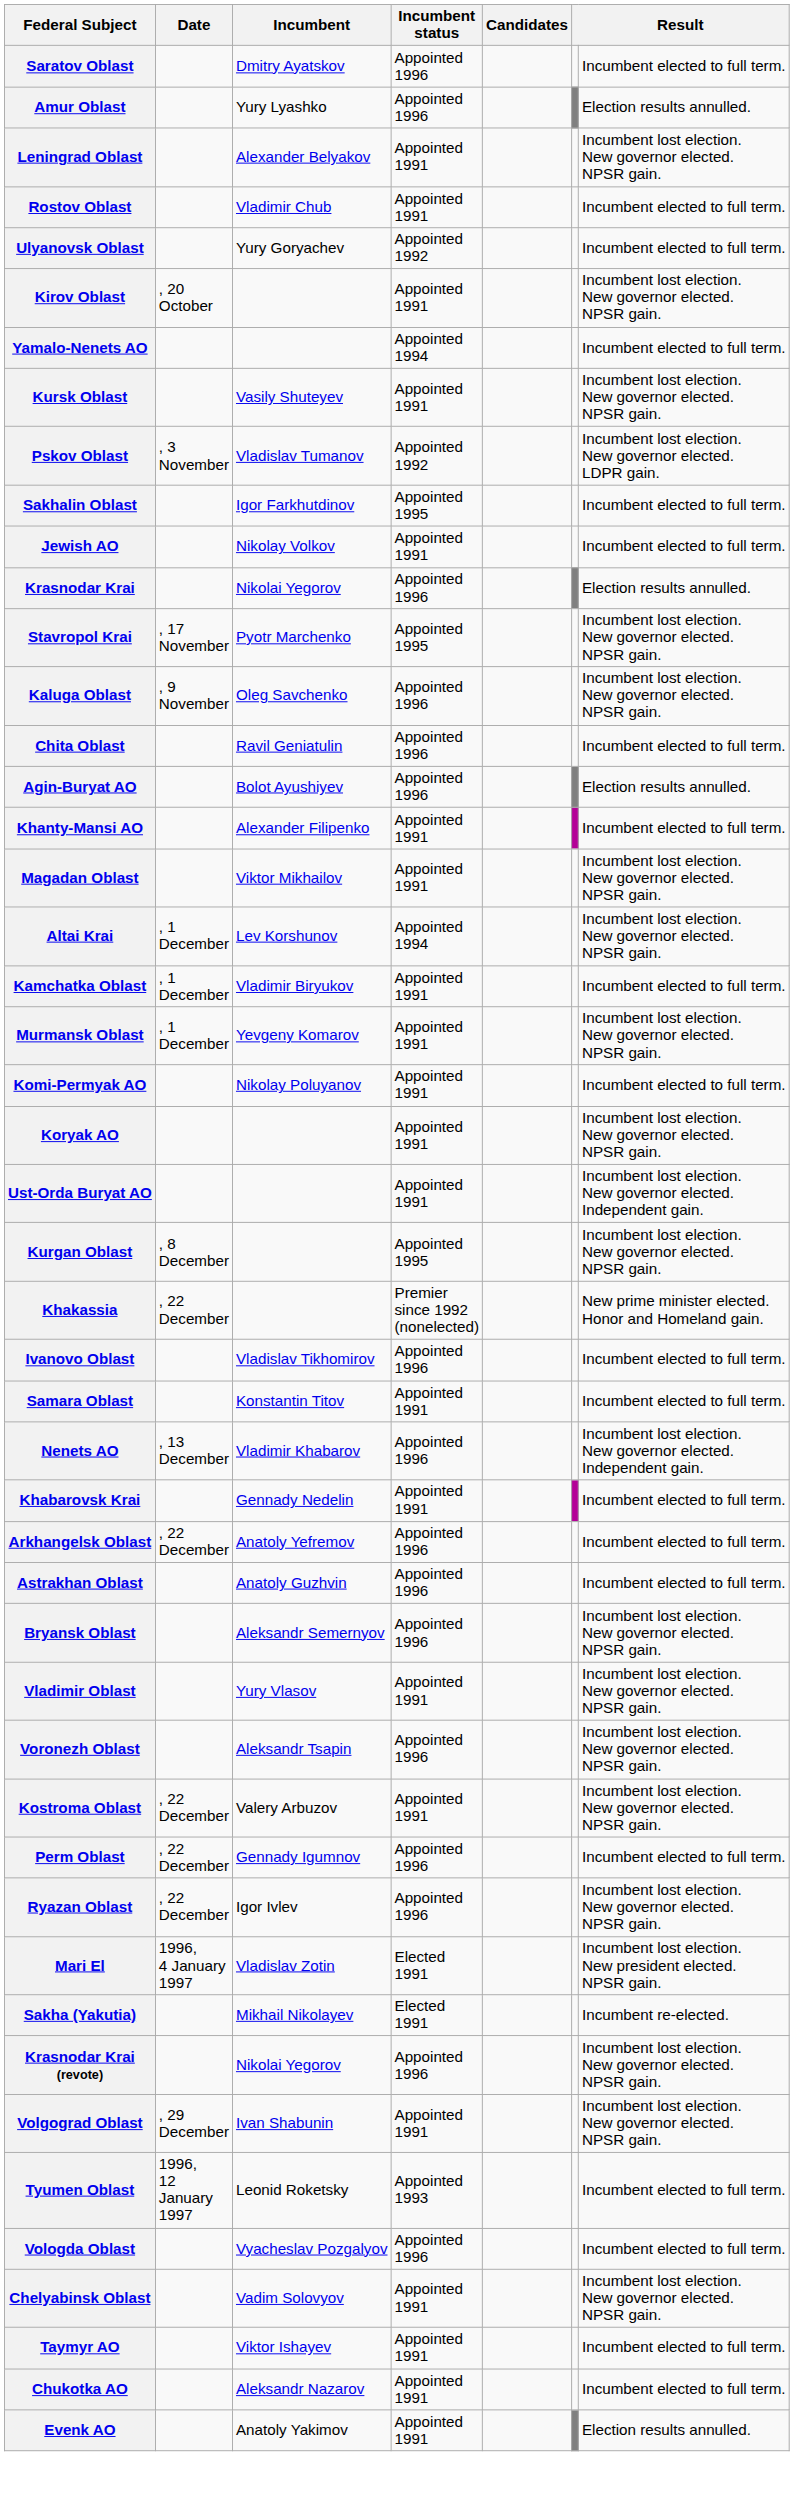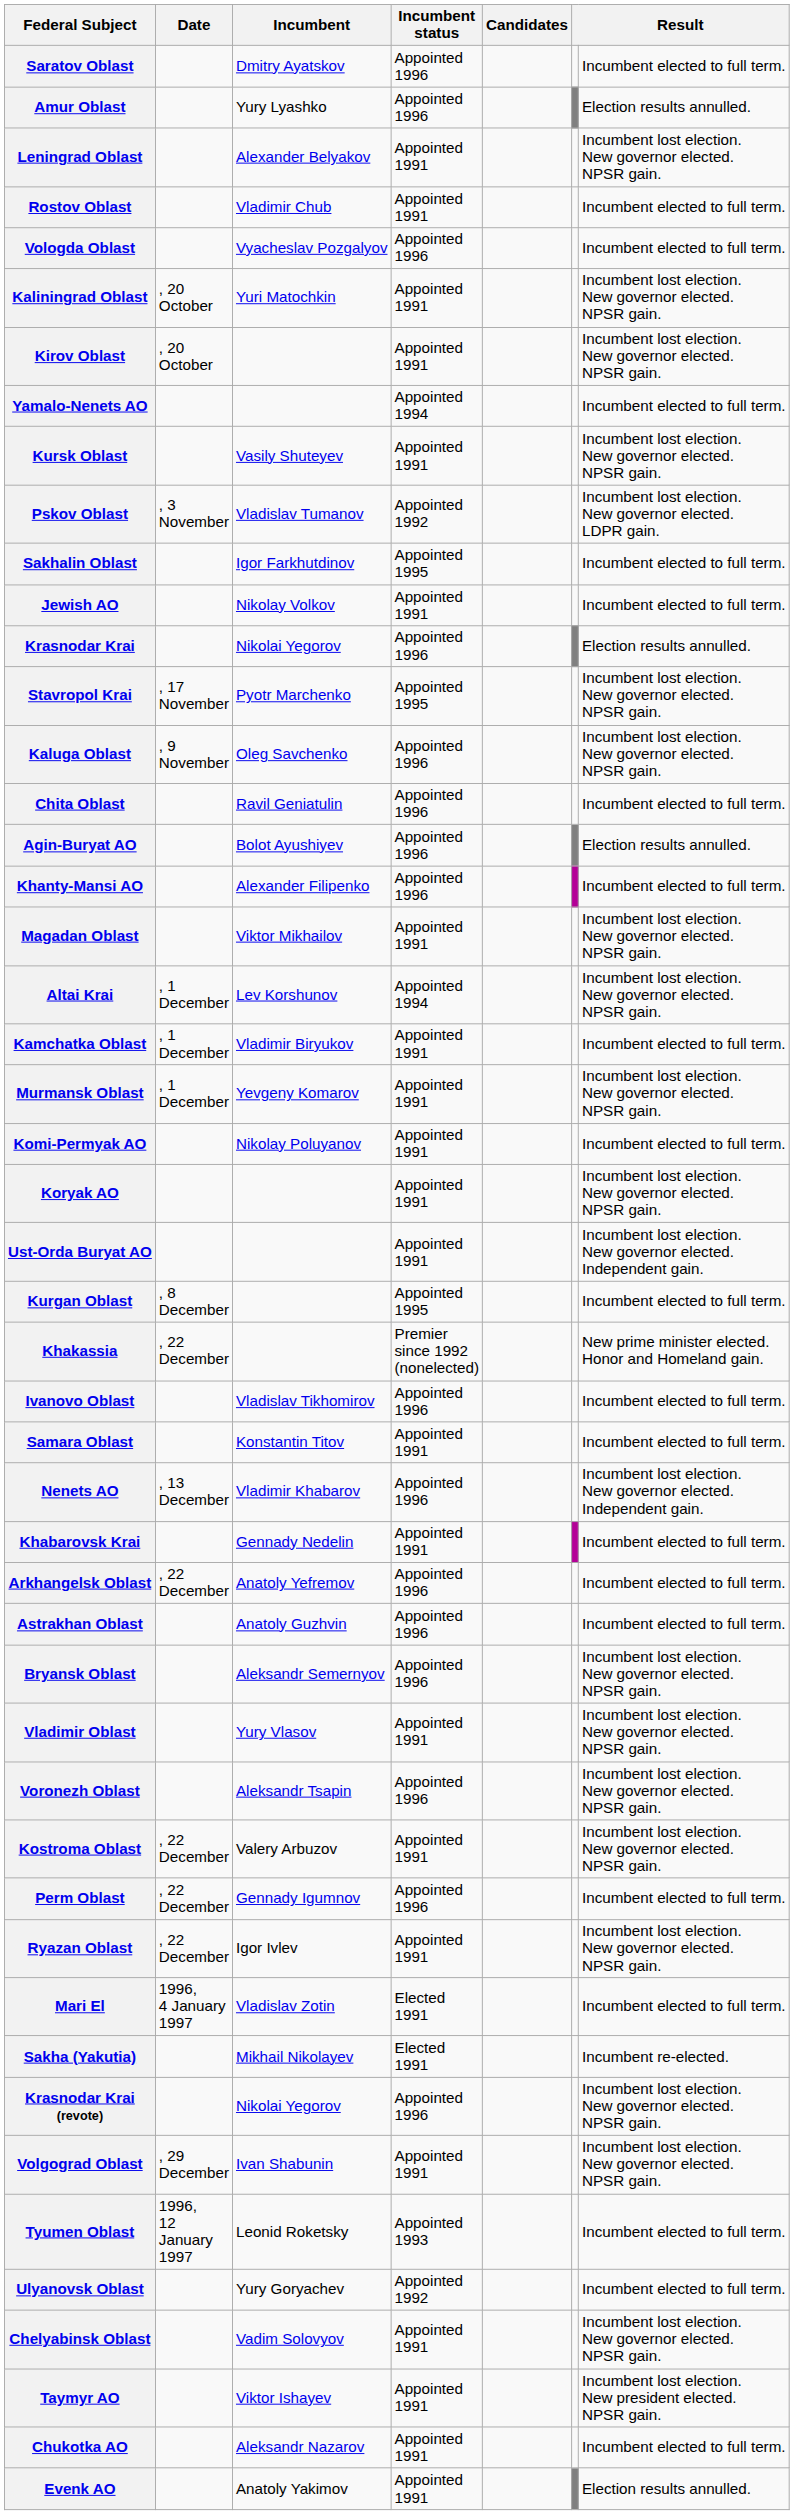rows swapped: (80, 2248) <-> (80, 248)
+ row: (80, 297)
(429, 828) Appointed 1991 -> (429, 886) Appointed 1996
(662, 1251) Incumbent lost election. New governor elected. NPSR gain. -> (684, 1301) Incumbent elected to full term.
(429, 1907) Appointed 1996 -> (429, 1948) Appointed 1991
(662, 1965) Incumbent lost election. New president elected. NPSR gain. -> (684, 2006) Incumbent elected to full term.
(684, 2348) Incumbent elected to full term. -> (662, 2397) Incumbent lost election. New president elected. NPSR gain.
